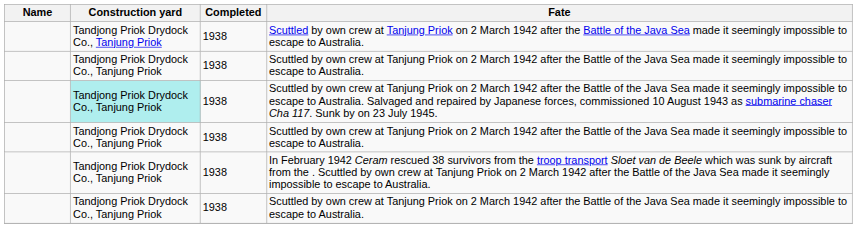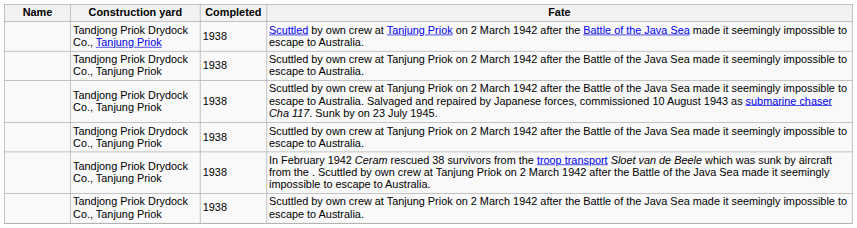(131, 101) paleturquoise background -> (131, 101) no background
